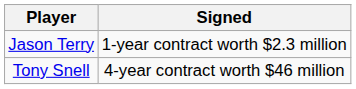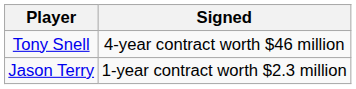rows swapped: (51, 70) <-> (51, 44)
